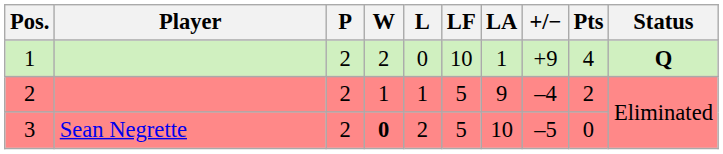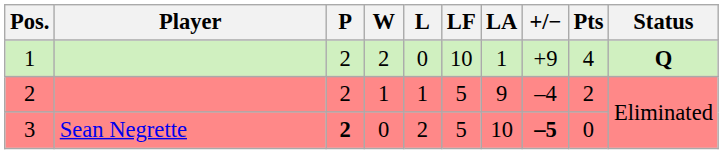(345, 129) normal -> (345, 129) bold
(384, 129) bold -> (384, 129) normal
(545, 129) normal -> (545, 129) bold
